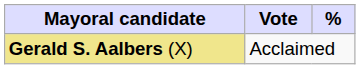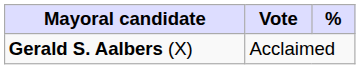(101, 48) khaki background -> (101, 48) no background
